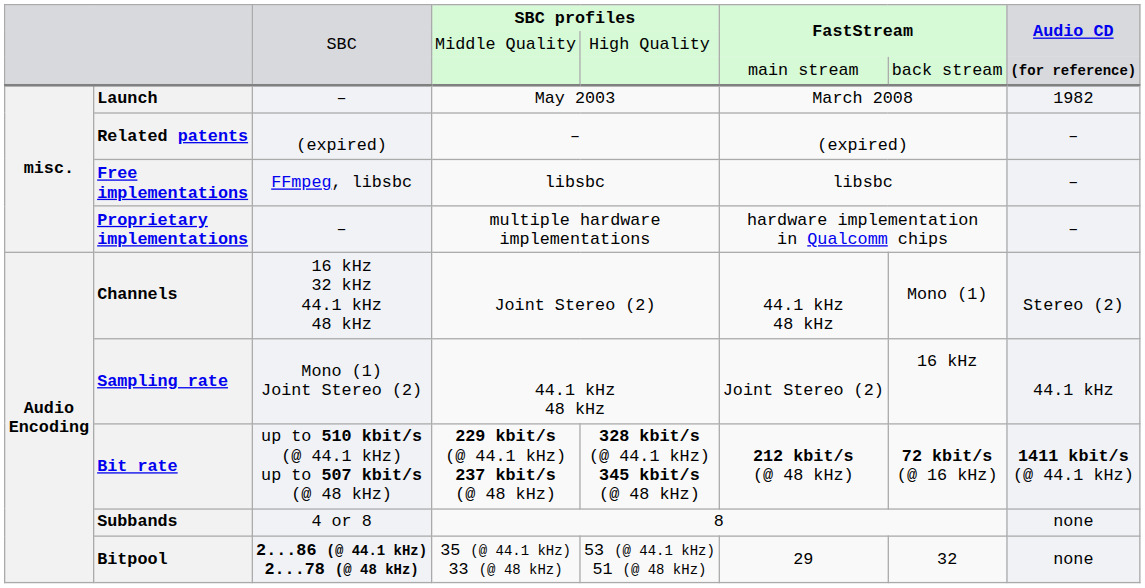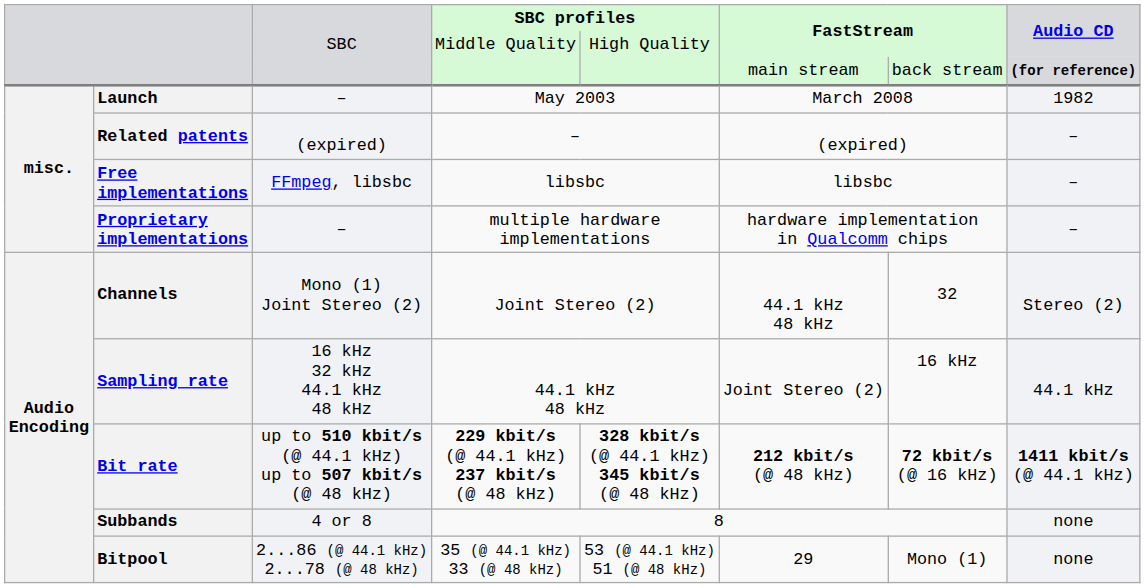(342, 295) 16 kHz 32 kHz 44.1 kHz 48 kHz -> (342, 295) Mono (1) Joint Stereo (2)
(947, 295) Mono (1) -> (947, 295) 32
(342, 381) Mono (1) Joint Stereo (2) -> (342, 381) 16 kHz 32 kHz 44.1 kHz 48 kHz
(342, 560) bold -> (342, 560) normal
(947, 560) 32 -> (947, 560) Mono (1)
